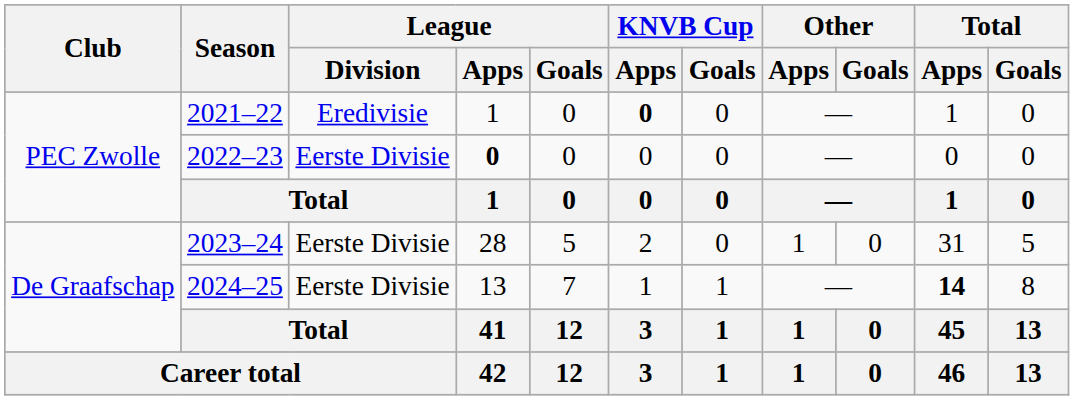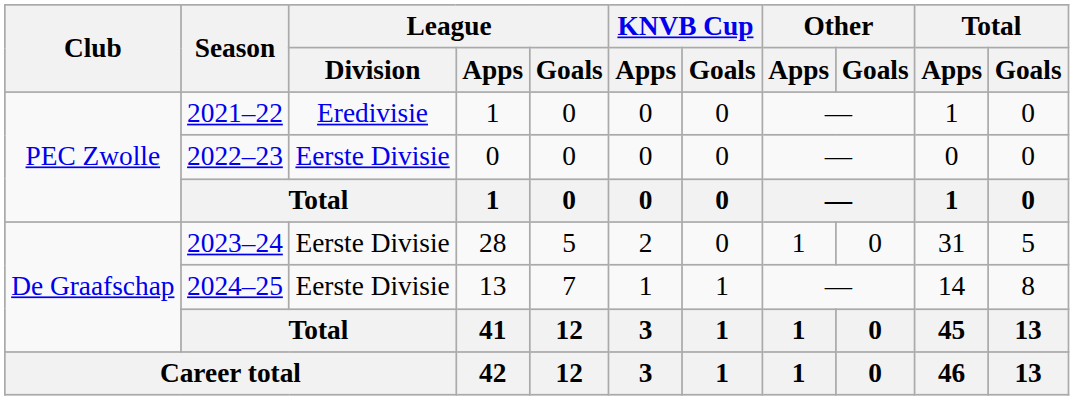(646, 112) bold -> (646, 112) normal
(493, 156) bold -> (493, 156) normal
(952, 286) bold -> (952, 286) normal
